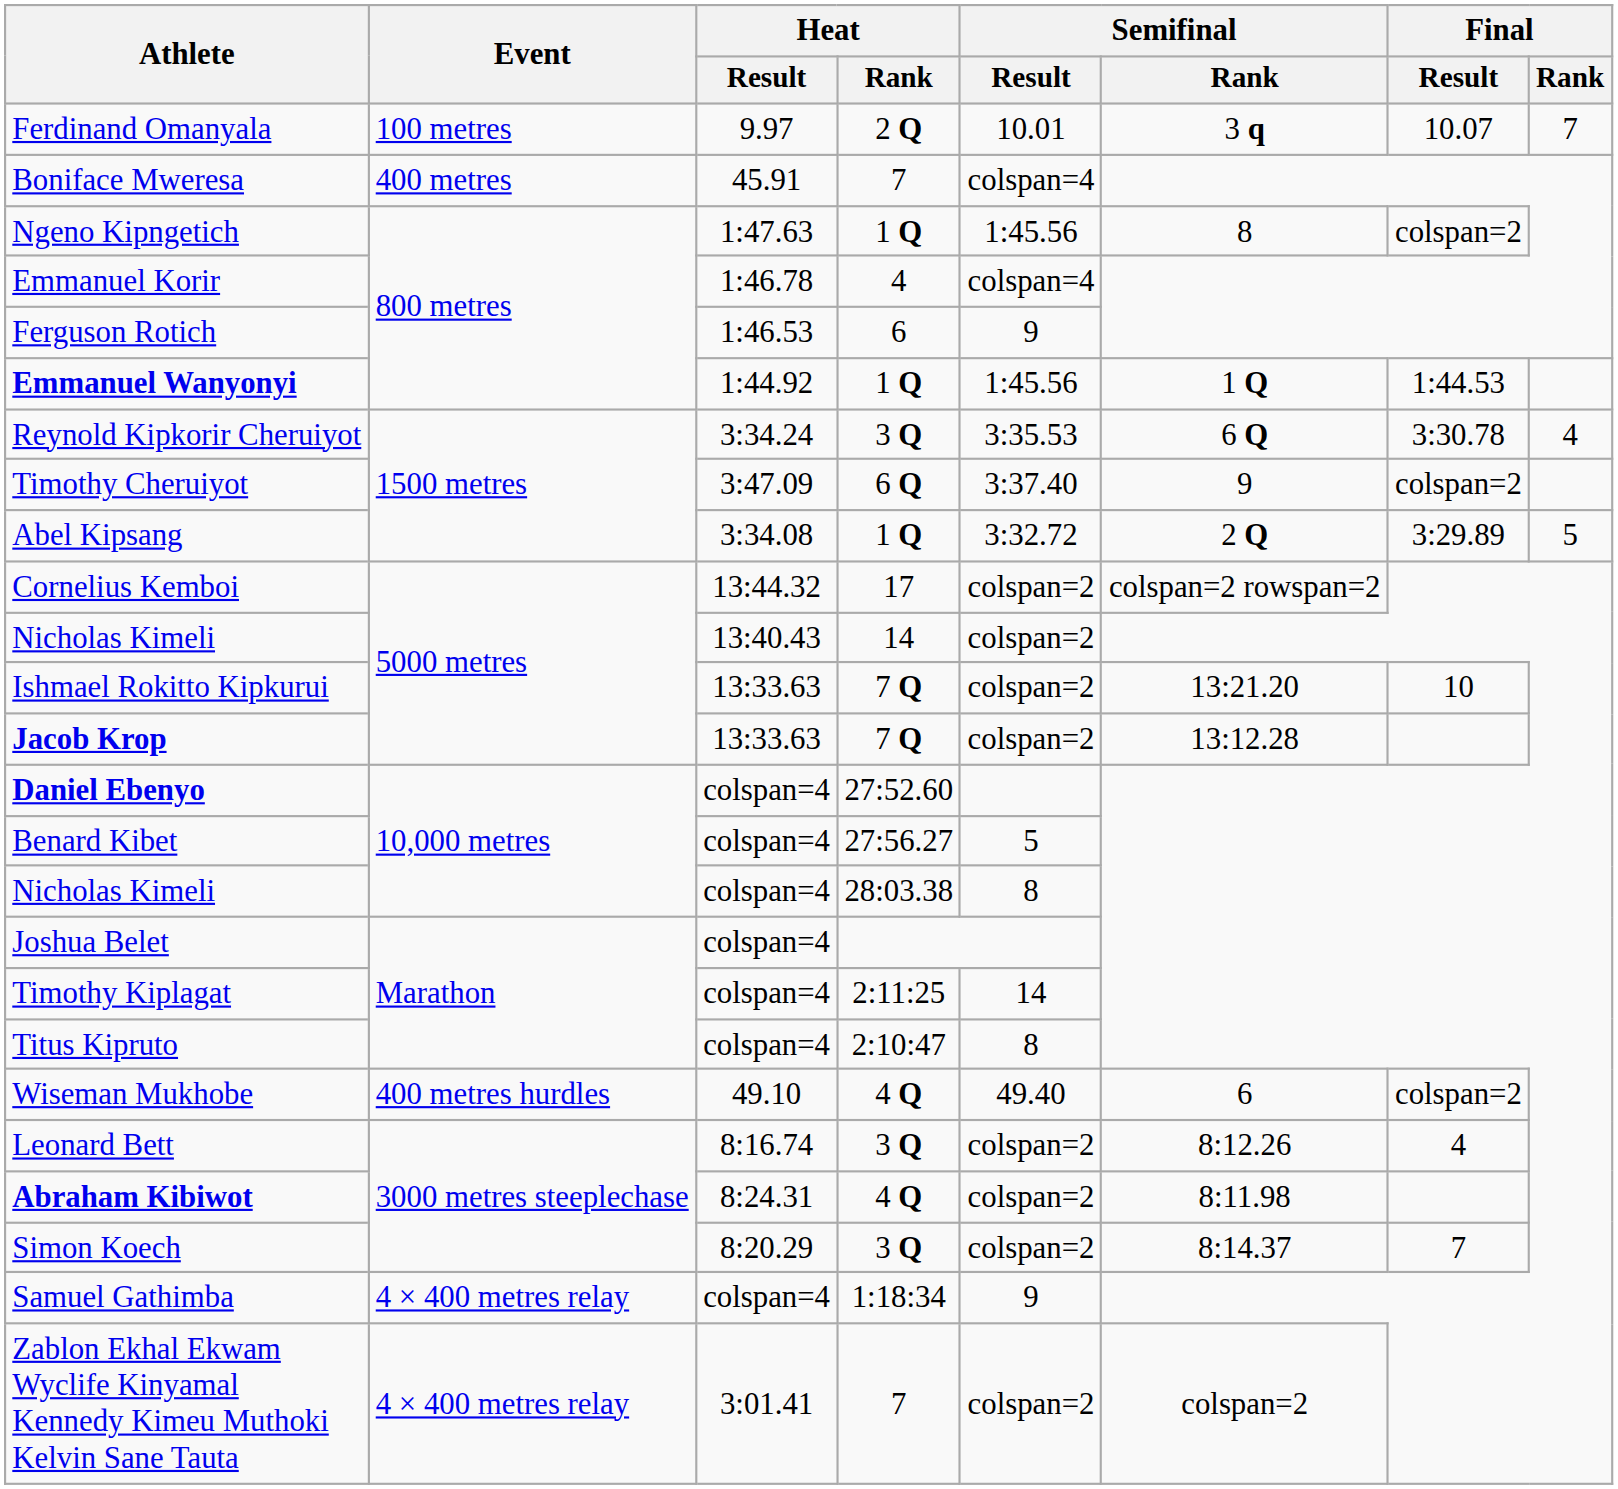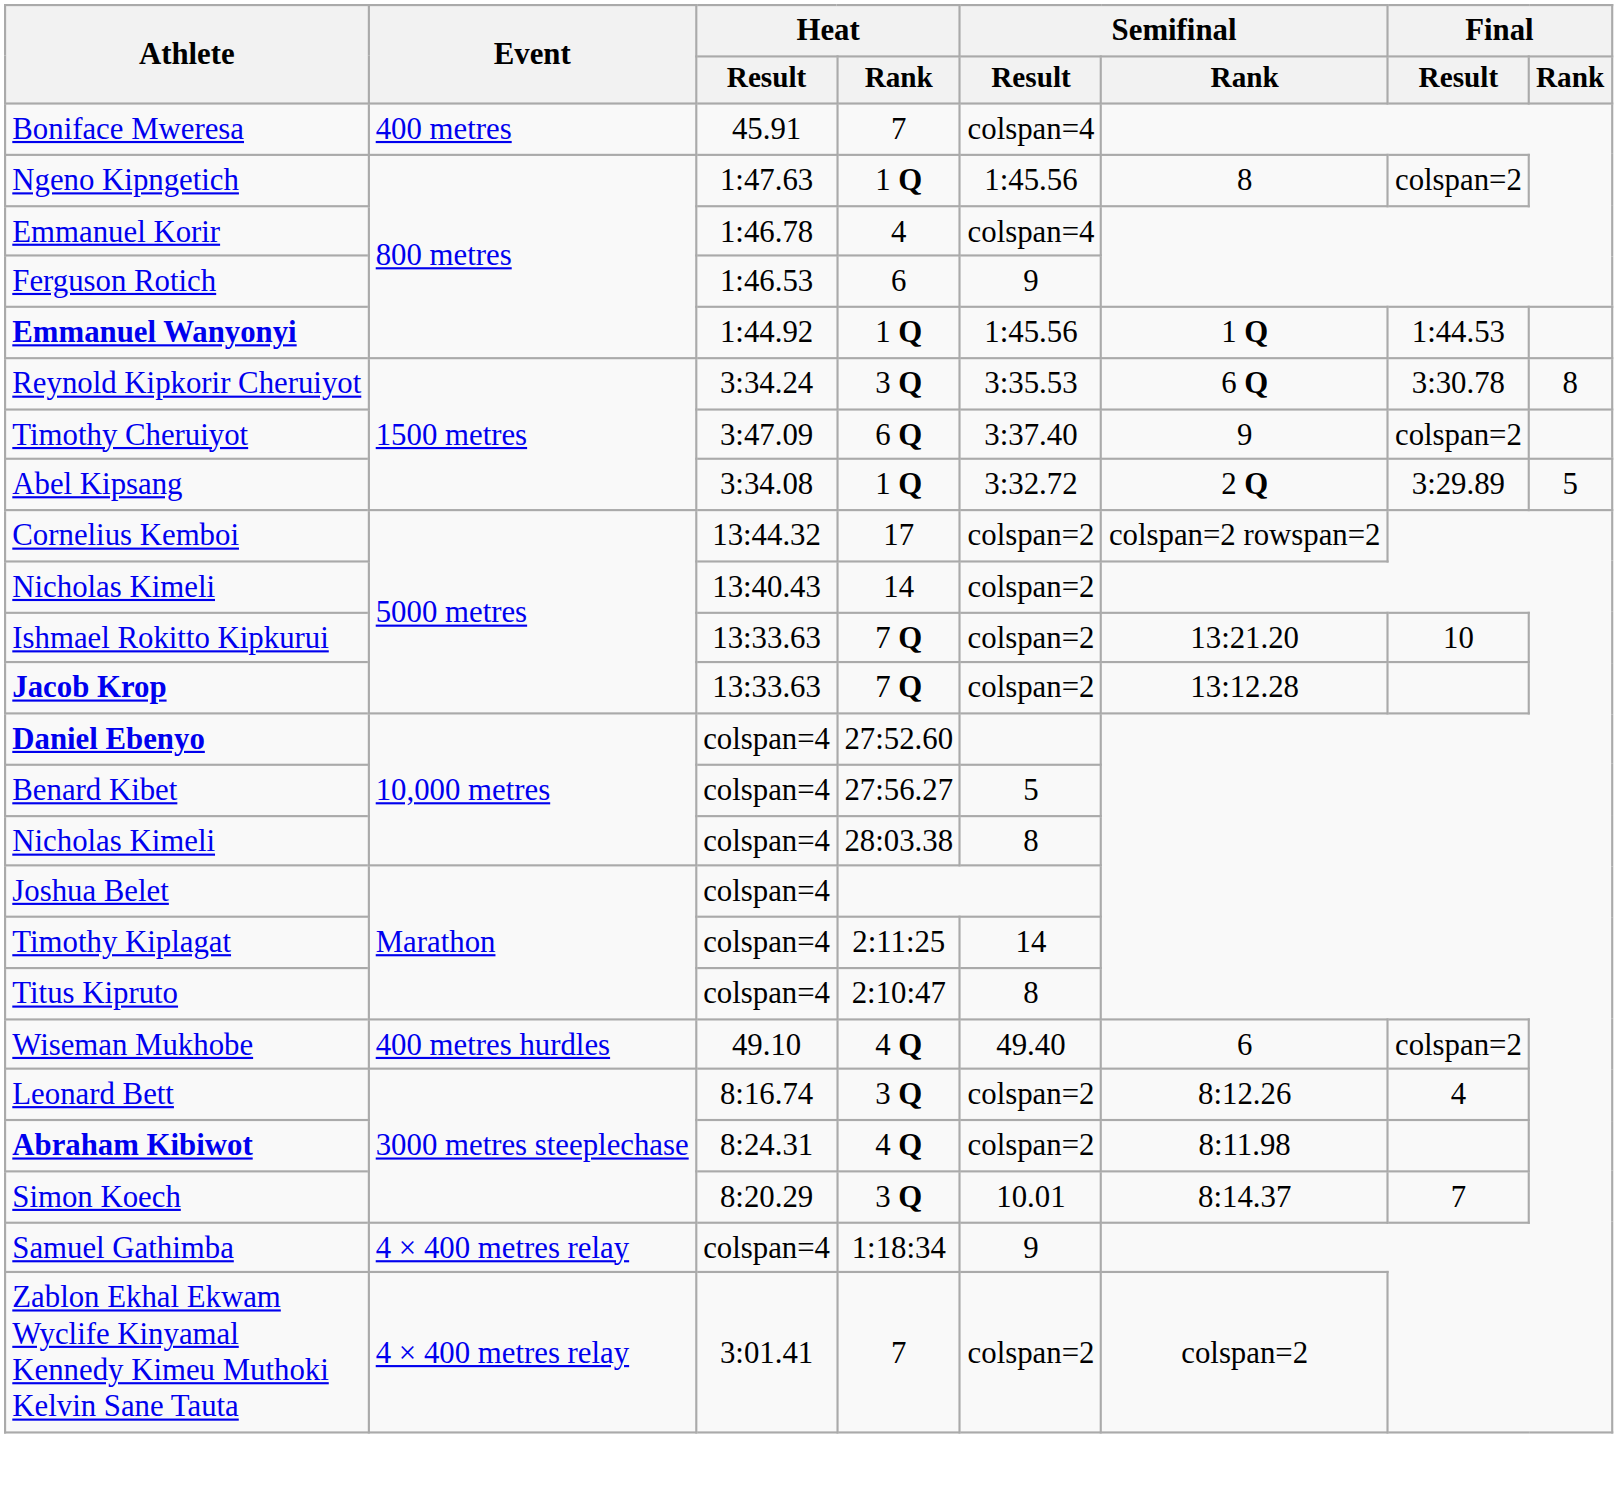- row: (142, 129)
(1570, 434) 4 -> (1570, 383) 8
(1031, 1247) colspan=2 -> (1031, 1196) 10.01
